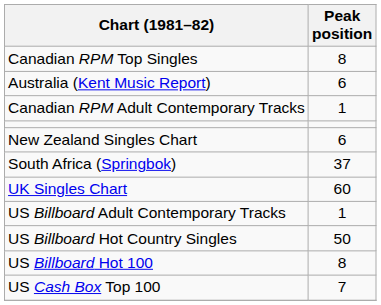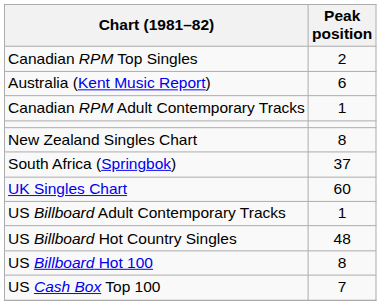(342, 58) 8 -> (342, 58) 2
(342, 139) 6 -> (342, 139) 8
(342, 238) 50 -> (342, 238) 48
